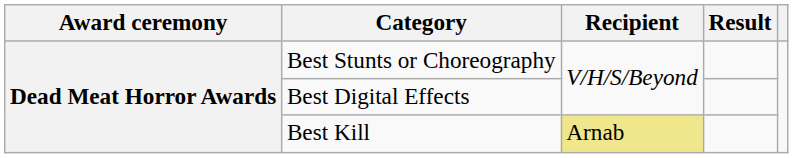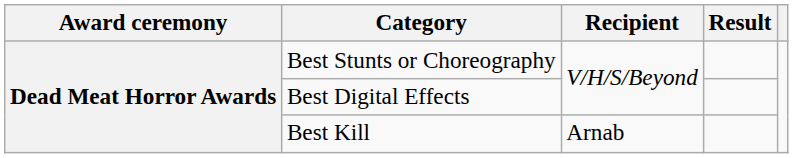(595, 133) khaki background -> (595, 133) no background
